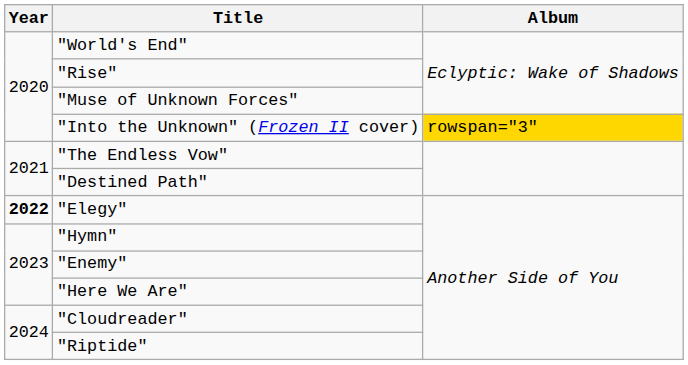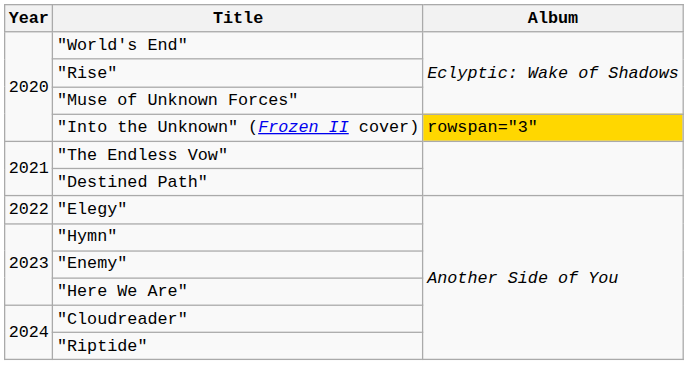(29, 210) bold -> (29, 210) normal
